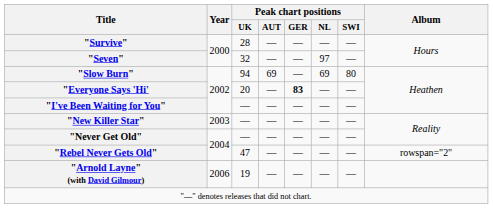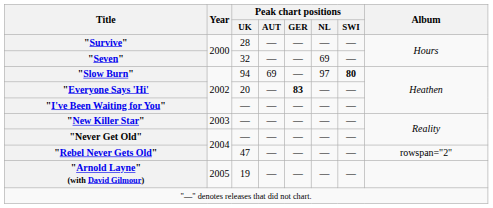(324, 58) 97 -> (324, 58) 69
(324, 74) 69 -> (324, 74) 97
(351, 74) normal -> (351, 74) bold
(219, 174) 2006 -> (219, 174) 2005
